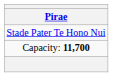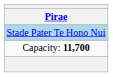(56, 32) no background -> (56, 32) lightblue background
